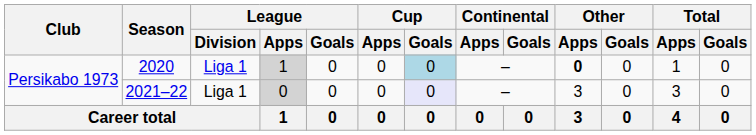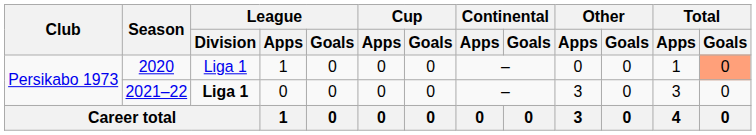(283, 67) lightgrey background -> (283, 67) no background
(431, 67) lightblue background -> (431, 67) no background
(578, 67) bold -> (578, 67) normal
(725, 67) no background -> (725, 67) lightsalmon background
(225, 92) normal -> (225, 92) bold
(283, 92) lightgrey background -> (283, 92) no background
(431, 92) lavender background -> (431, 92) no background
